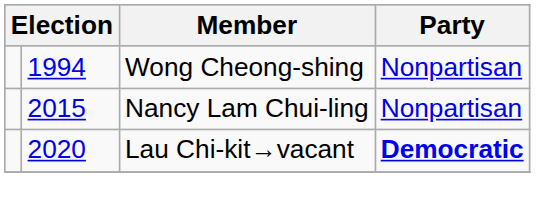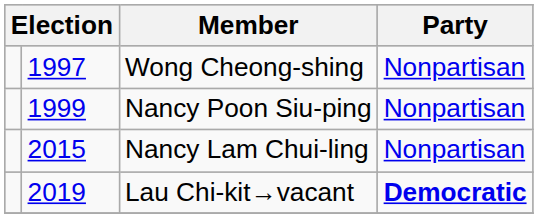(57, 66) 1994 -> (57, 66) 1997
+ row: (248, 108)
(57, 150) 2020 -> (57, 191) 2019
